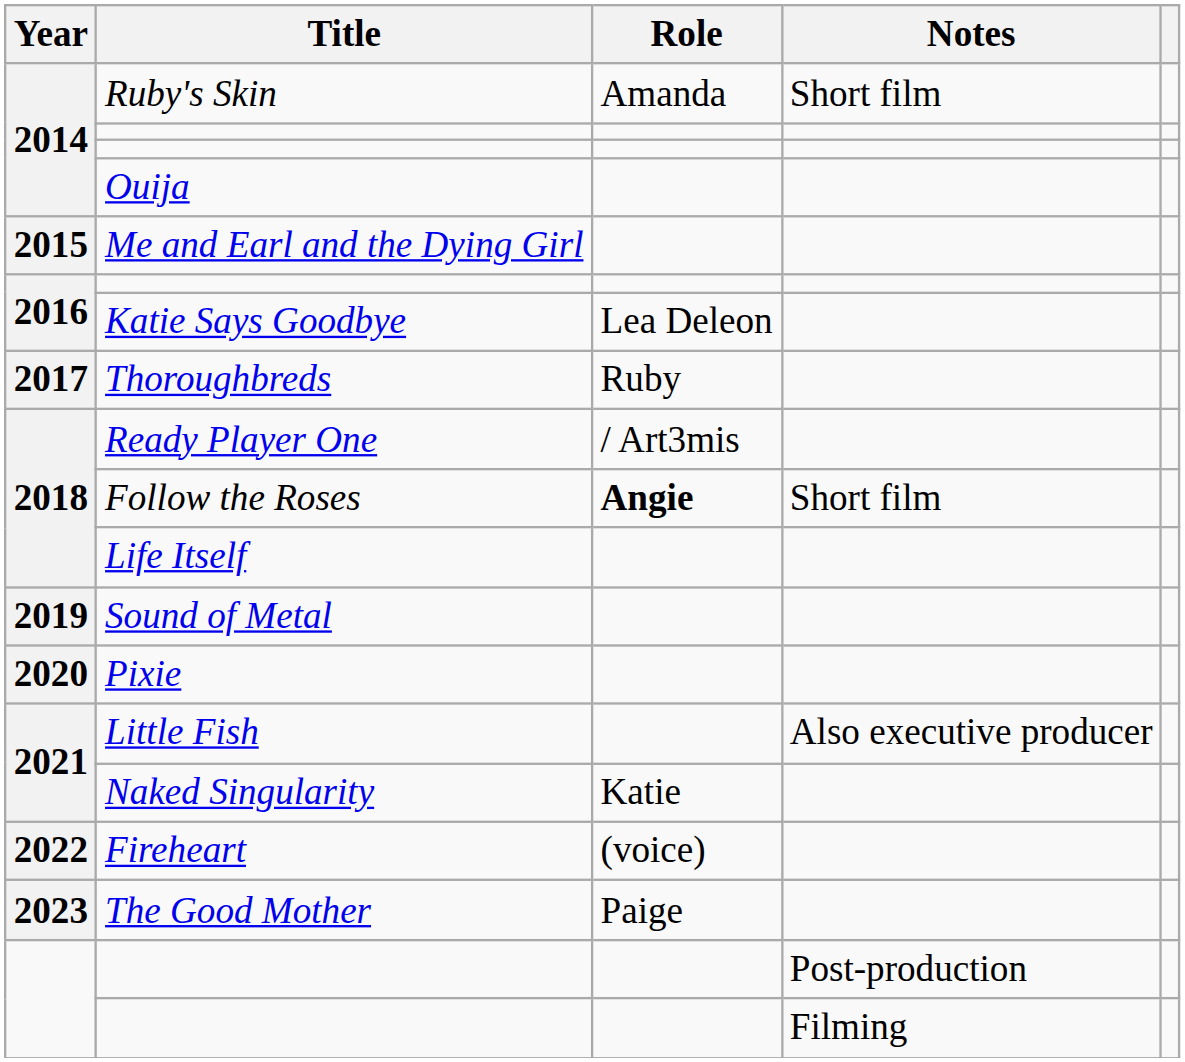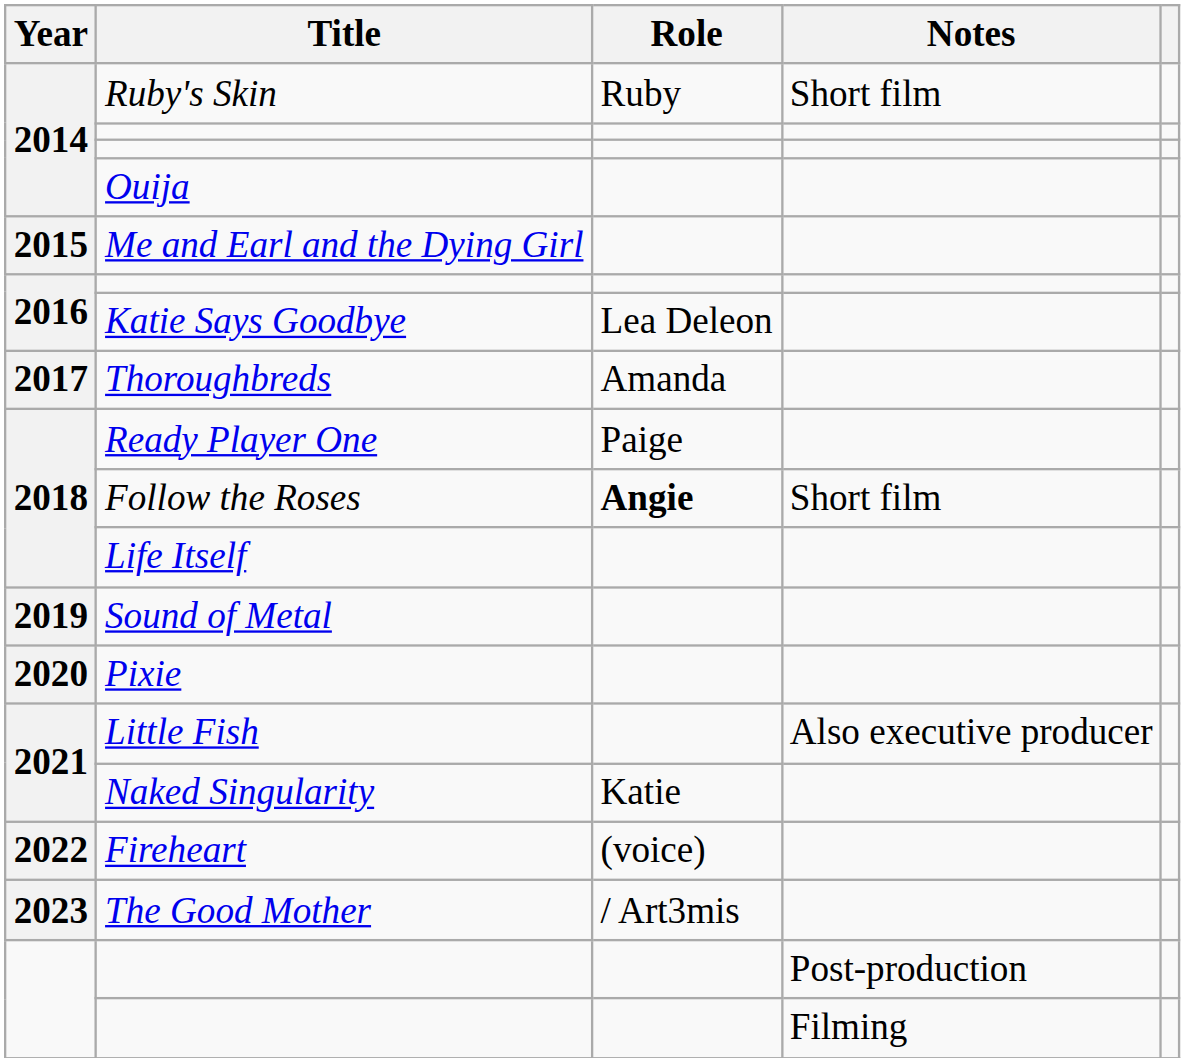(663, 92) Amanda -> (641, 92) Ruby
(641, 379) Ruby -> (663, 379) Amanda
(670, 438) / Art3mis -> (642, 438) Paige
(642, 909) Paige -> (670, 909) / Art3mis
